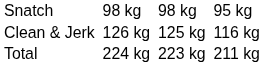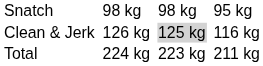(182, 32) no background -> (182, 32) lightgrey background
